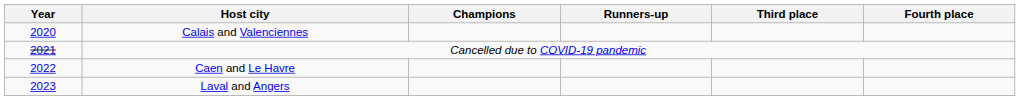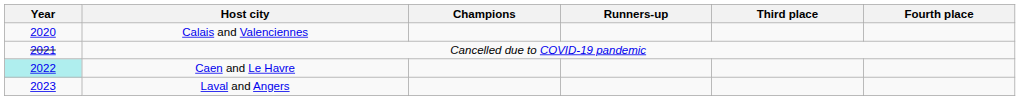(43, 68) no background -> (43, 68) paleturquoise background
